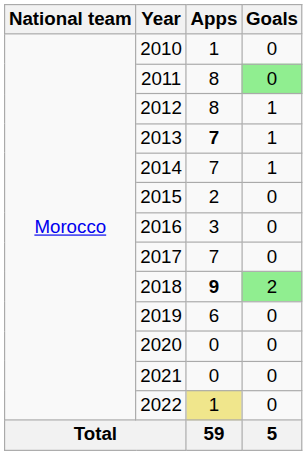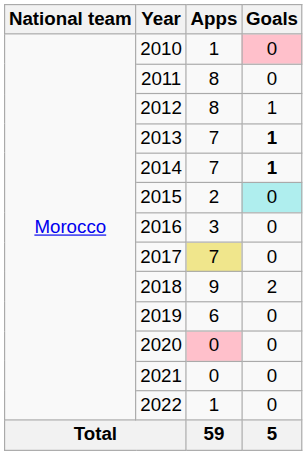(272, 49) no background -> (272, 49) pink background
(272, 78) lightgreen background -> (272, 78) no background
(214, 138) bold -> (214, 138) normal
(272, 138) normal -> (272, 138) bold
(272, 167) normal -> (272, 167) bold
(272, 197) no background -> (272, 197) paleturquoise background
(214, 256) no background -> (214, 256) khaki background
(214, 286) bold -> (214, 286) normal
(272, 286) lightgreen background -> (272, 286) no background
(214, 345) no background -> (214, 345) pink background
(214, 405) khaki background -> (214, 405) no background
